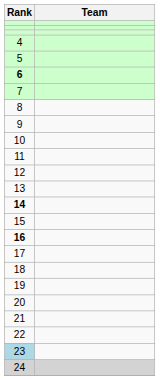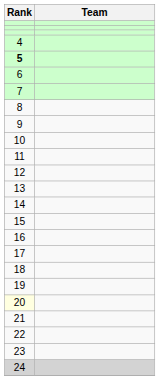(19, 59) normal -> (19, 59) bold
(19, 75) bold -> (19, 75) normal
(19, 205) bold -> (19, 205) normal
(19, 237) bold -> (19, 237) normal
(19, 302) no background -> (19, 302) lightyellow background
(19, 351) lightblue background -> (19, 351) no background
